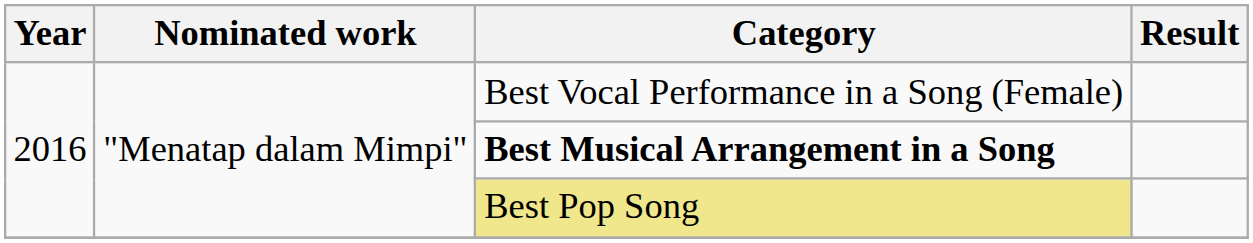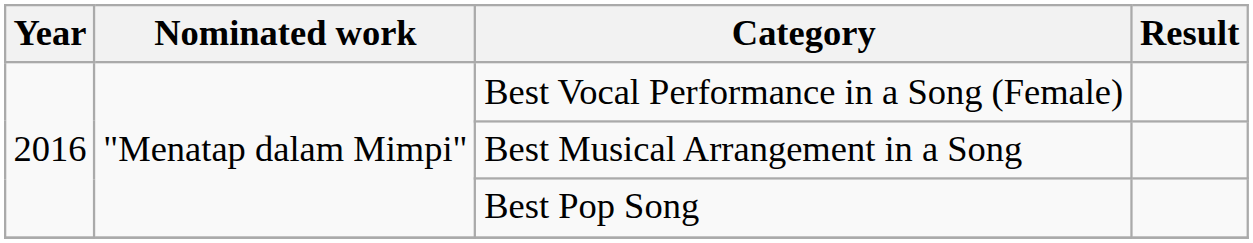(770, 149) bold -> (753, 149) normal
(592, 206) khaki background -> (592, 206) no background
